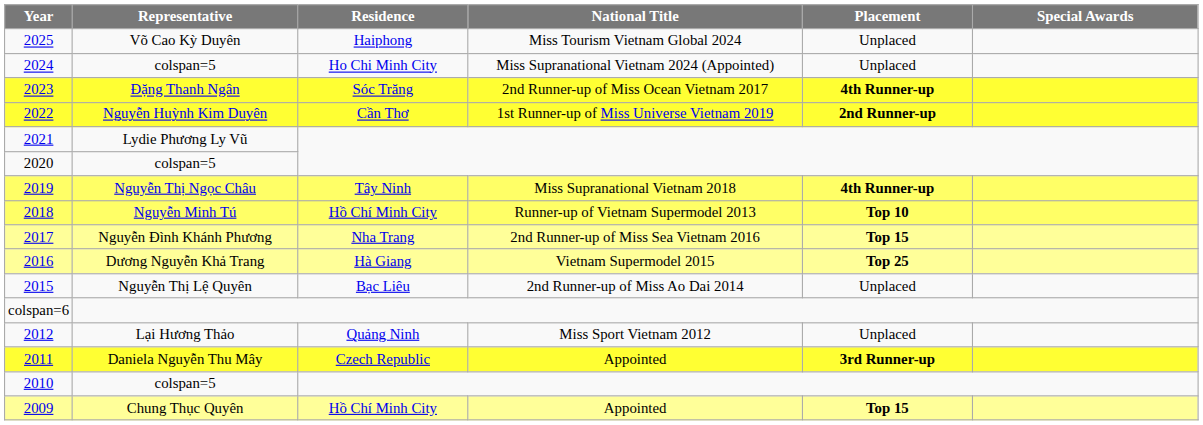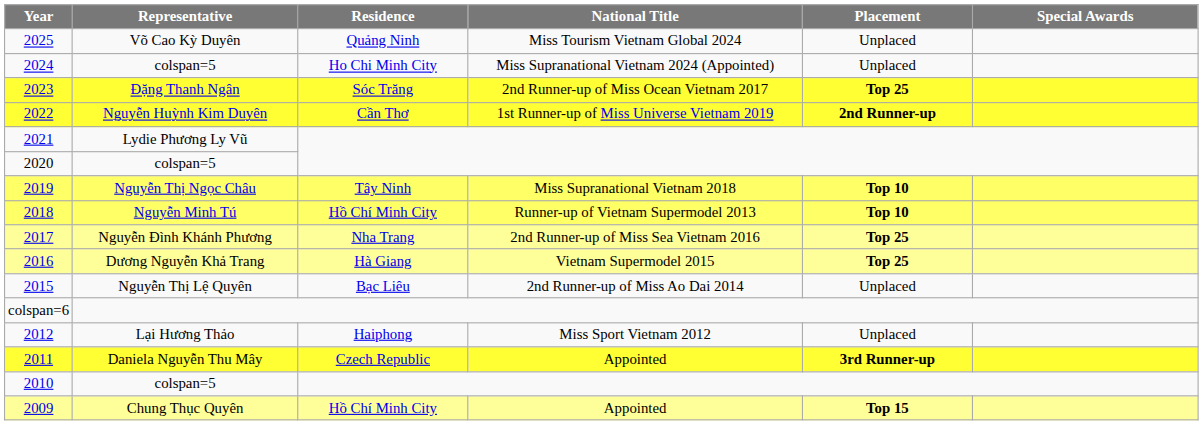(383, 40) Haiphong -> (383, 40) Quảng Ninh
(887, 89) 4th Runner-up -> (887, 89) Top 25
(887, 187) 4th Runner-up -> (887, 187) Top 10
(887, 236) Top 15 -> (887, 236) Top 25
(383, 334) Quảng Ninh -> (383, 334) Haiphong
